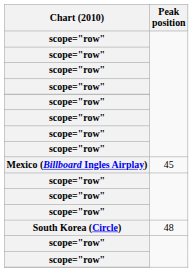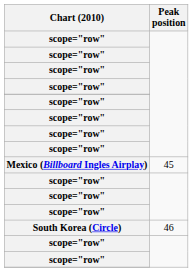(169, 228) 48 -> (169, 228) 46
